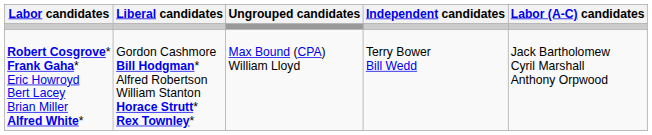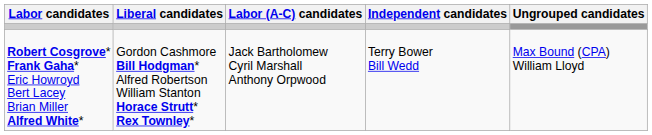columns swapped: (578, 14) <-> (294, 14)
